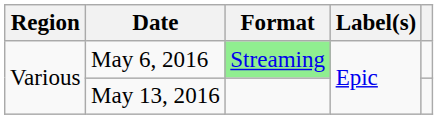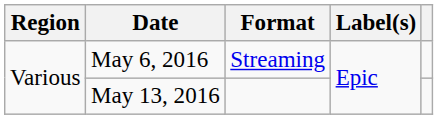(278, 59) lightgreen background -> (278, 59) no background
